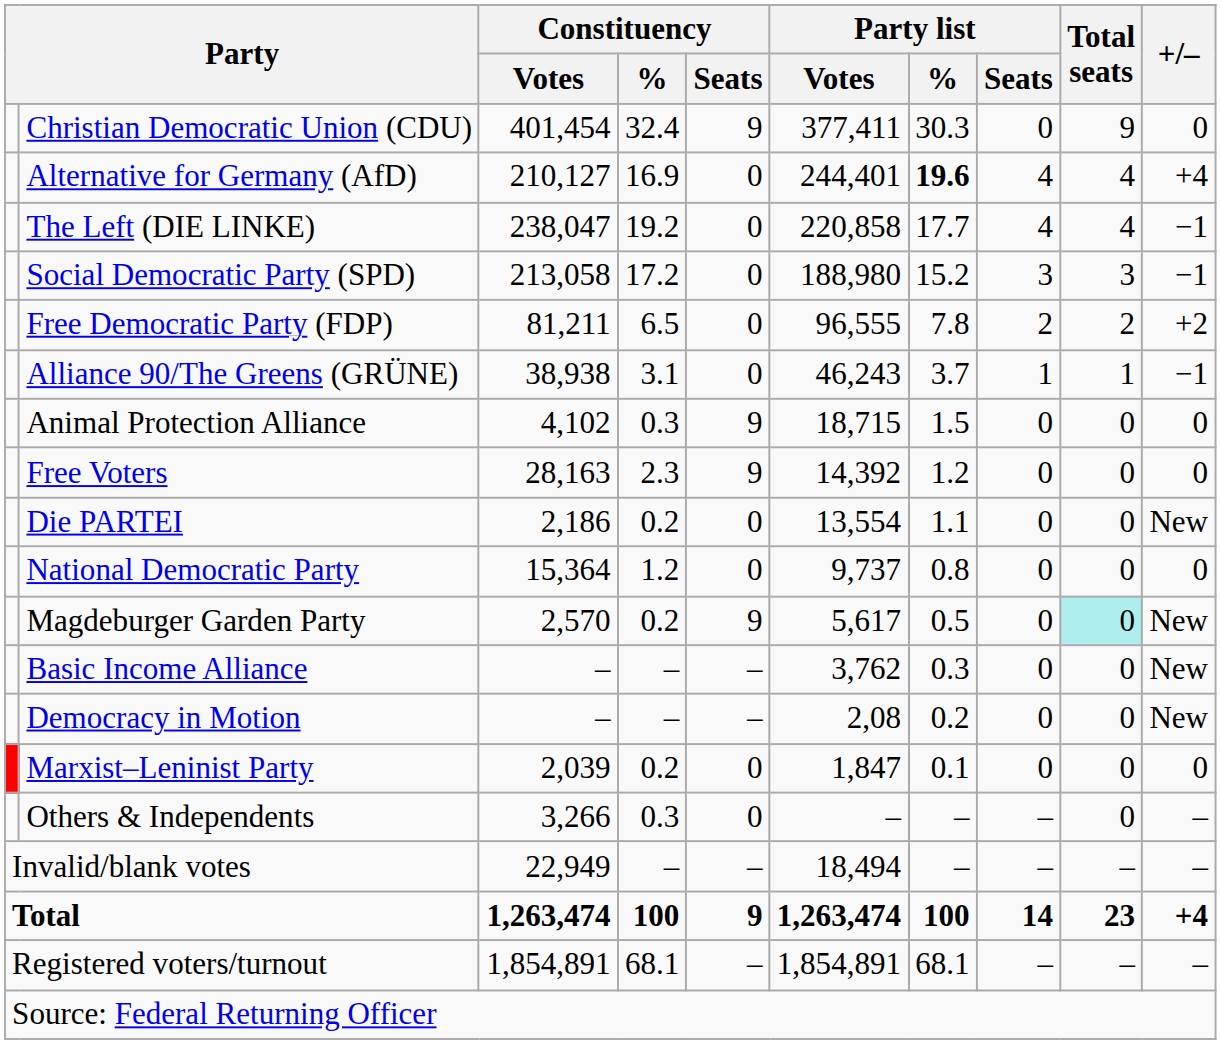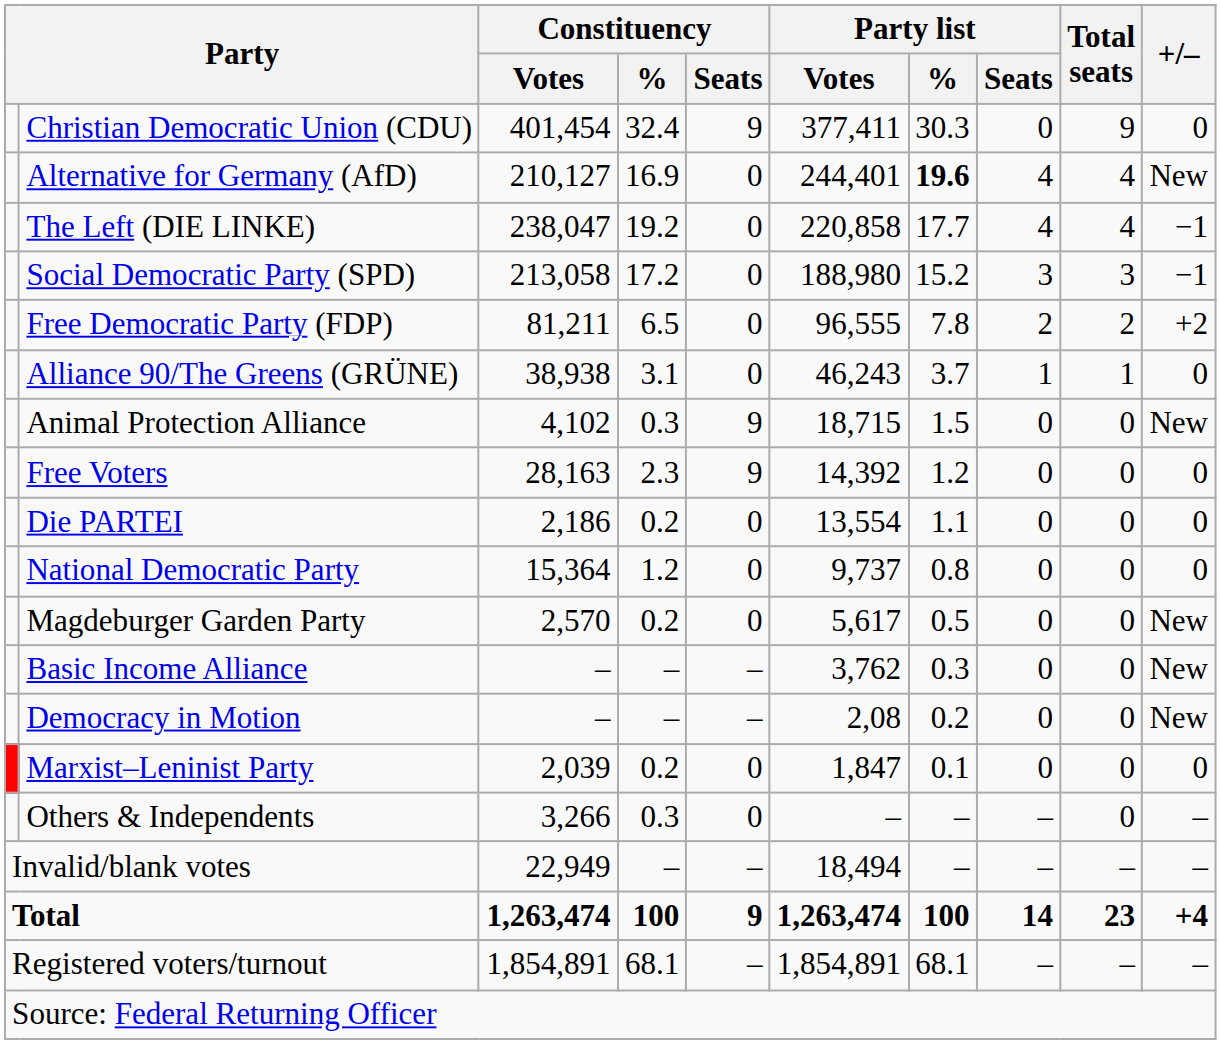(1191, 176) +4 -> (1179, 176) New
(1191, 373) −1 -> (1200, 373) 0
(1200, 422) 0 -> (1179, 422) New
(1179, 521) New -> (1200, 521) 0
(755, 619) 9 -> (755, 619) 0
(1127, 619) paleturquoise background -> (1127, 619) no background
